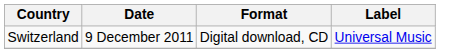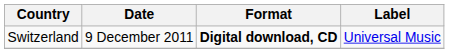(264, 37) normal -> (269, 37) bold
